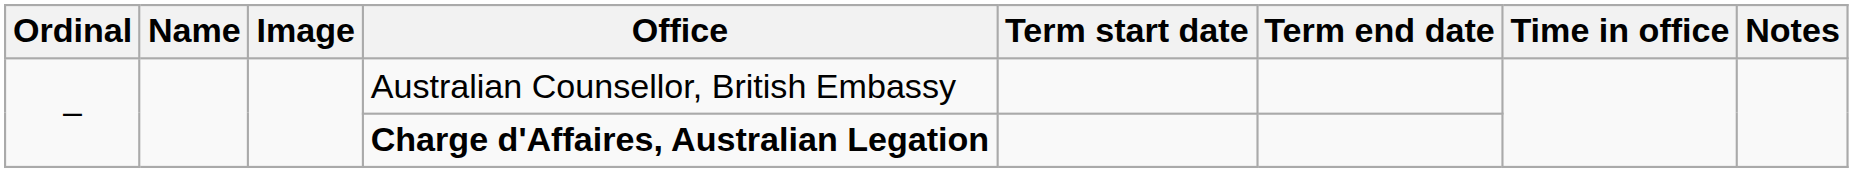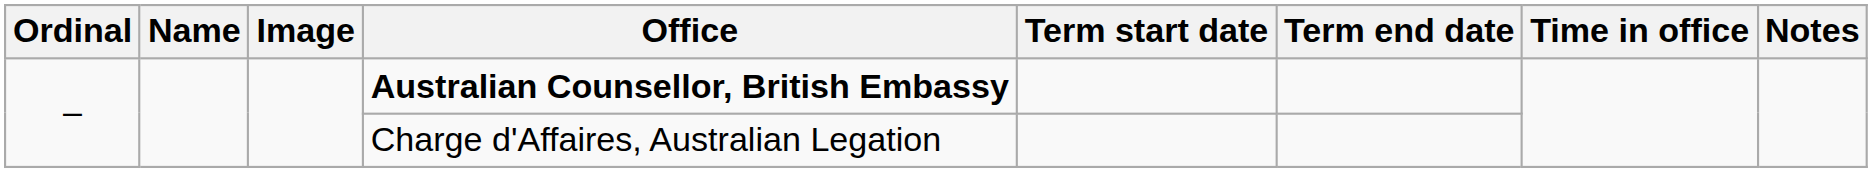(663, 85) normal -> (690, 85) bold
(680, 139) bold -> (656, 139) normal
